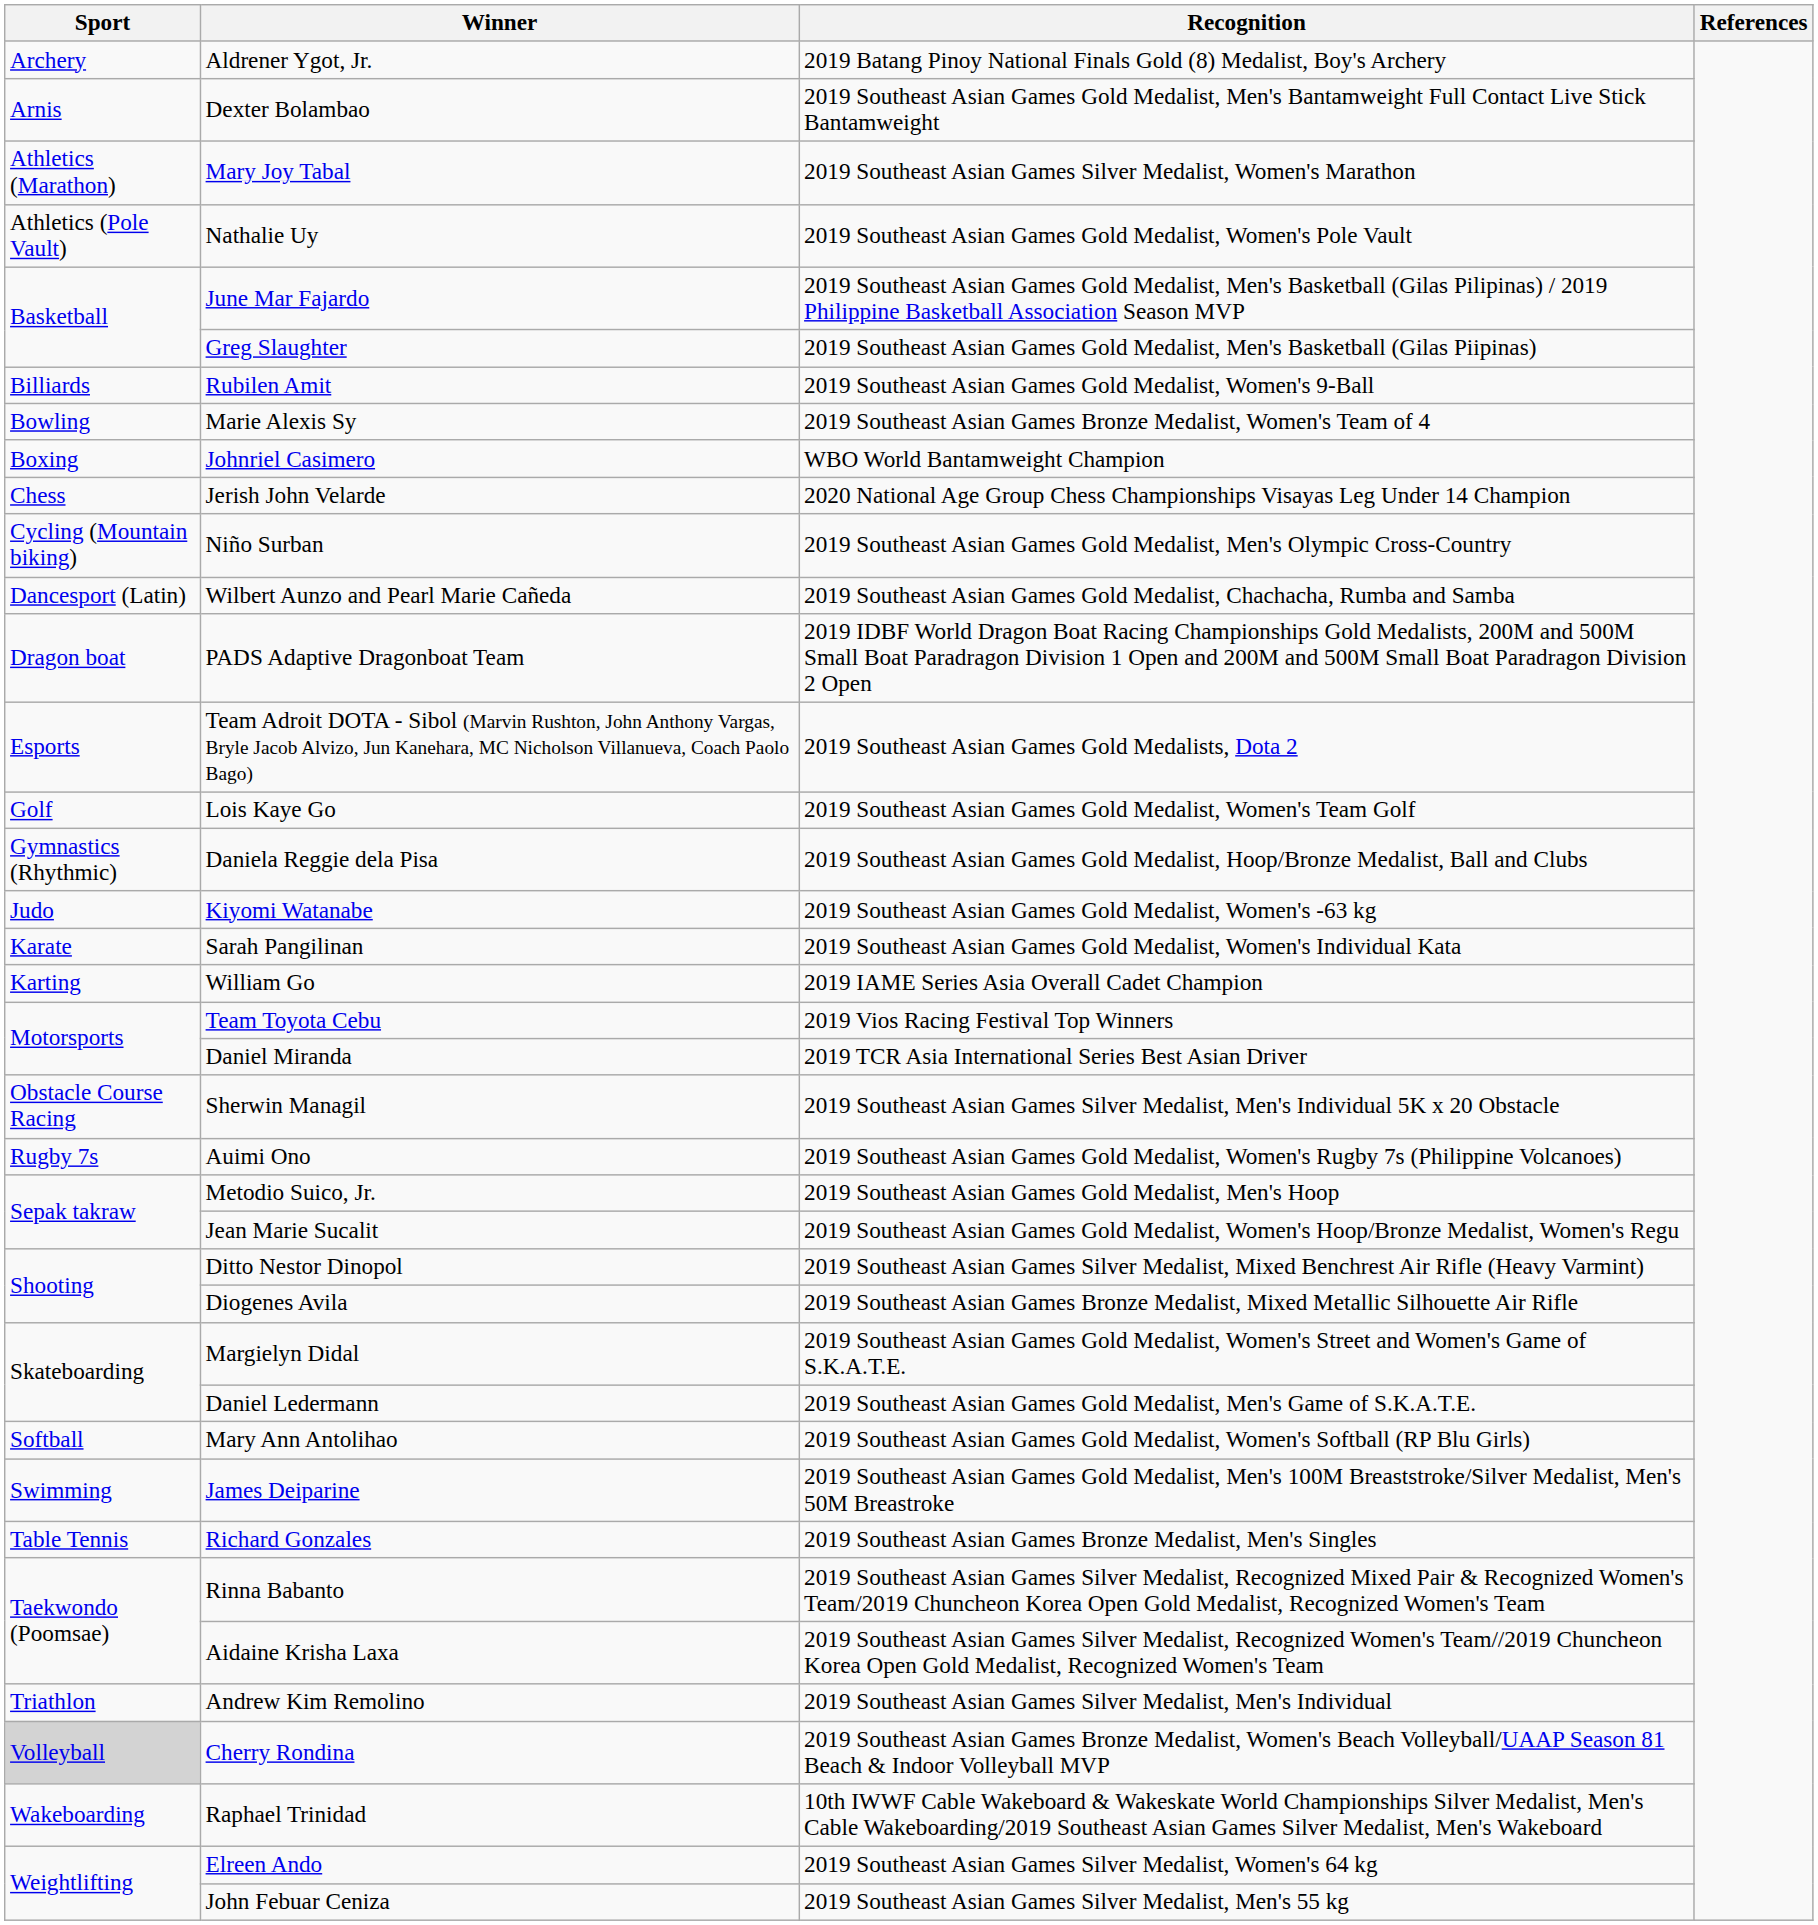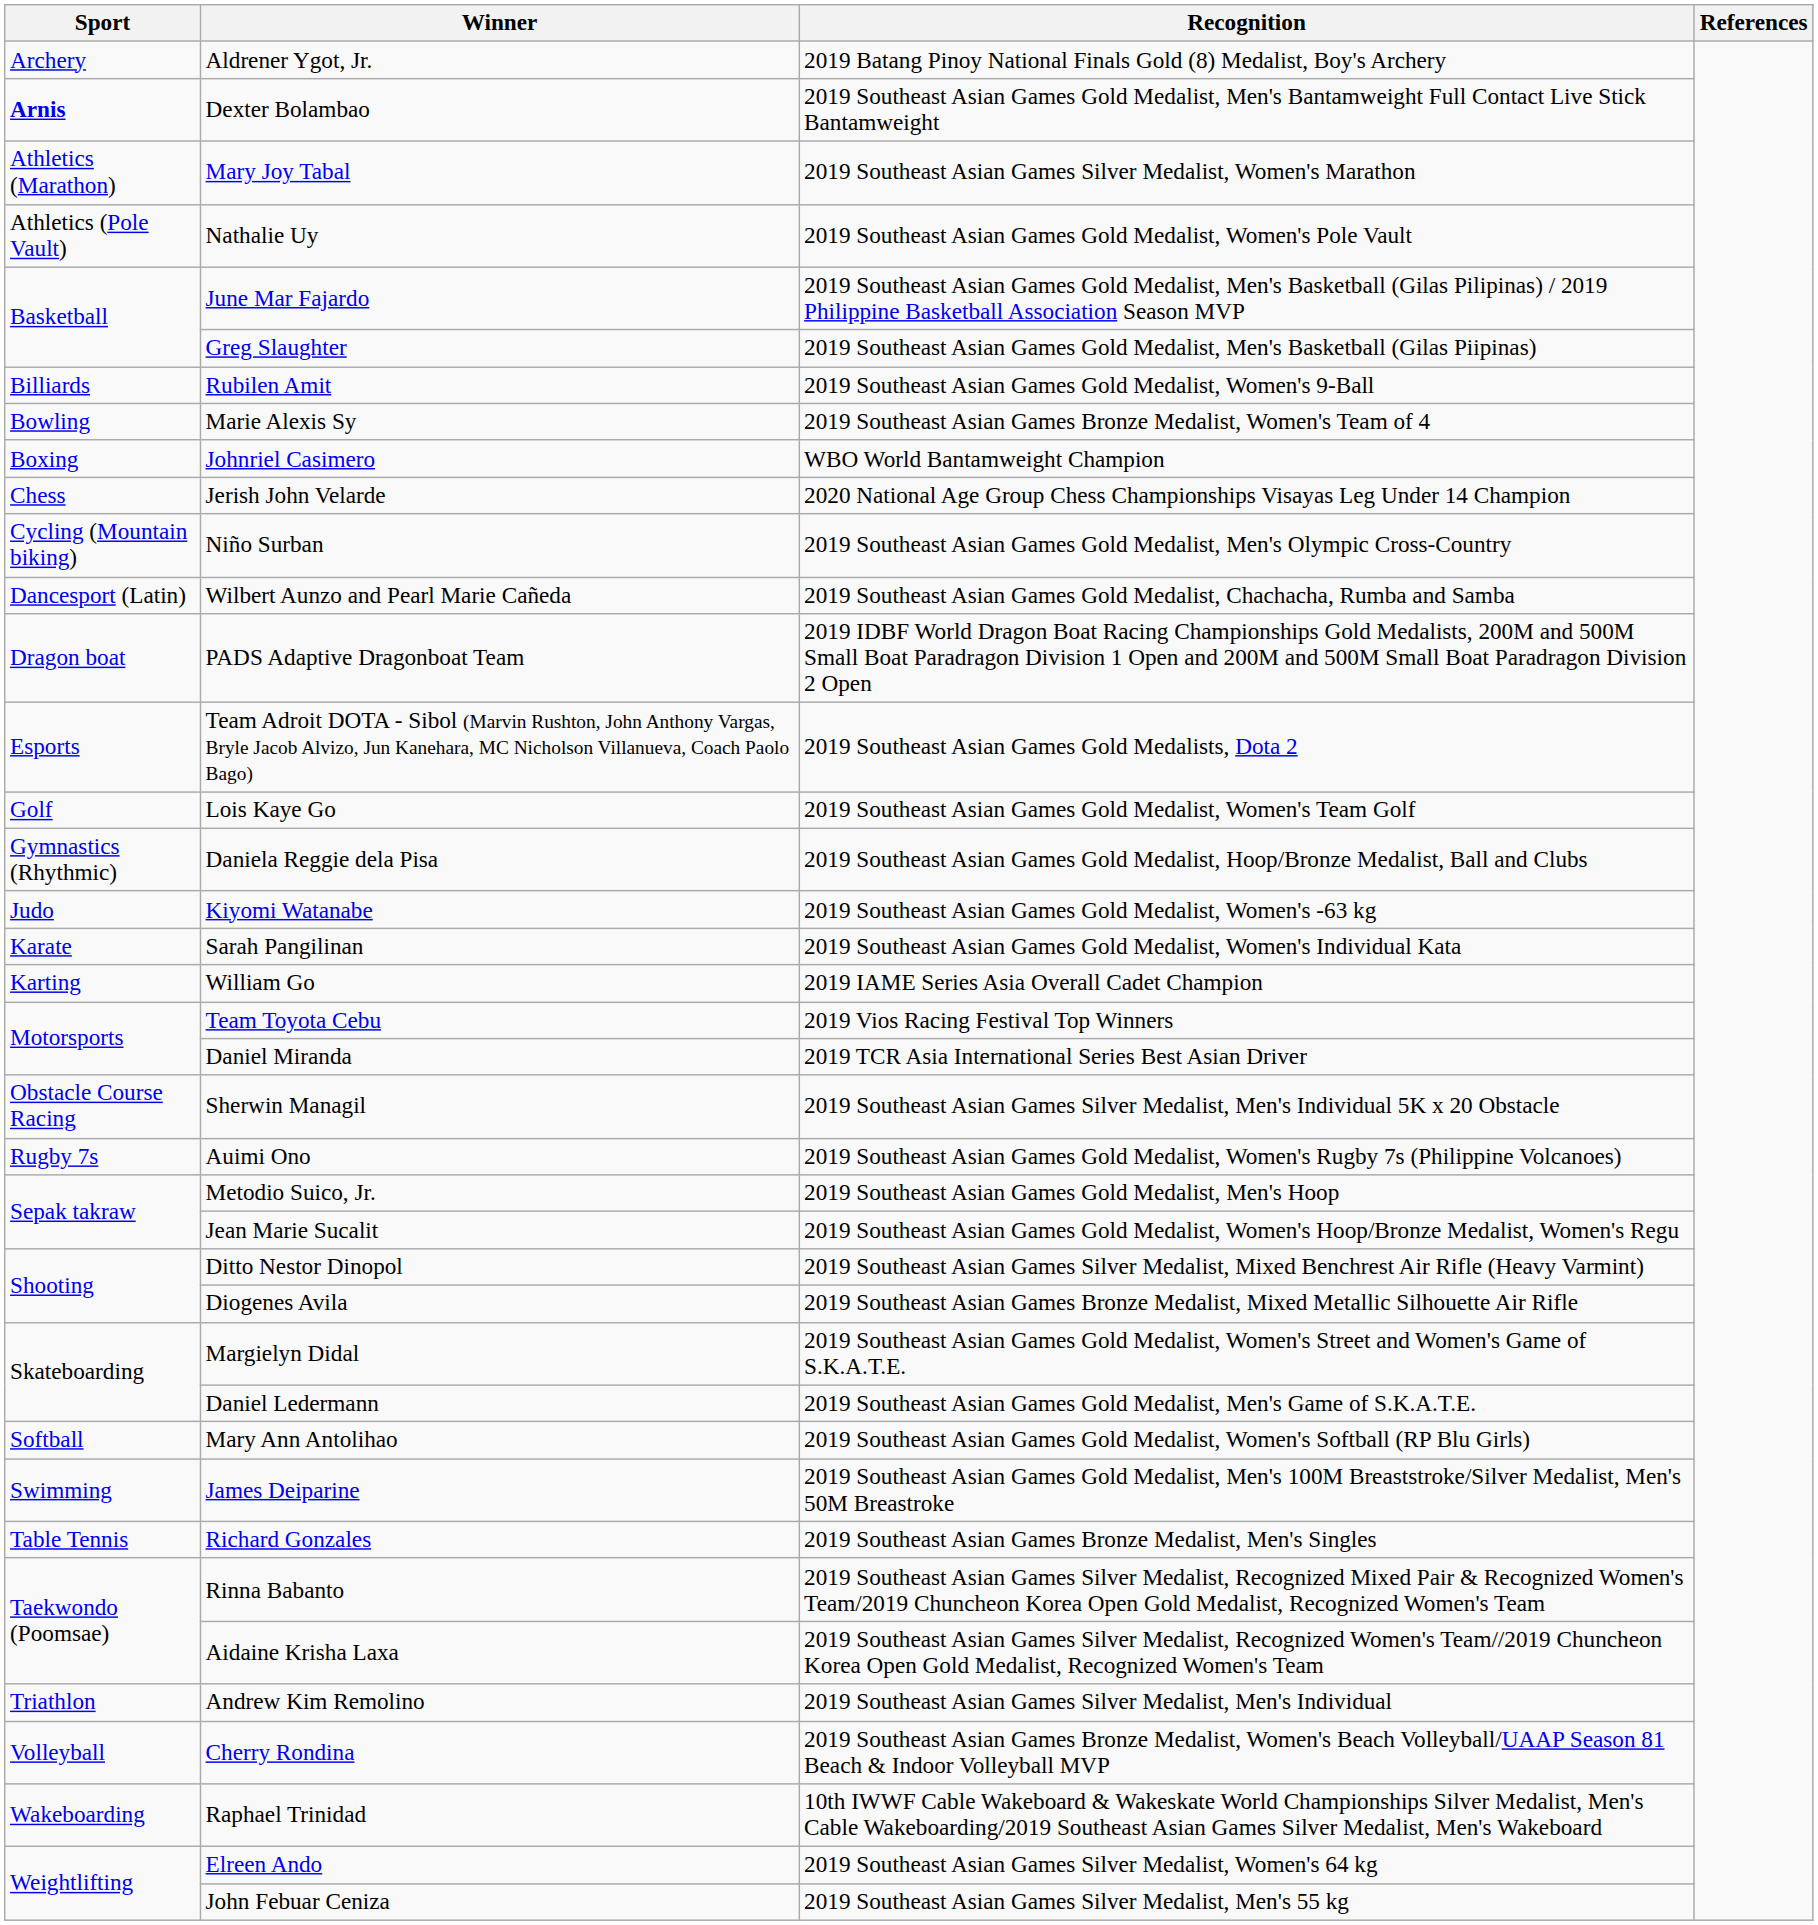(36, 109) normal -> (38, 109) bold
(58, 1752) lightgrey background -> (58, 1752) no background
